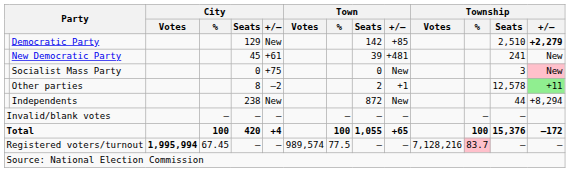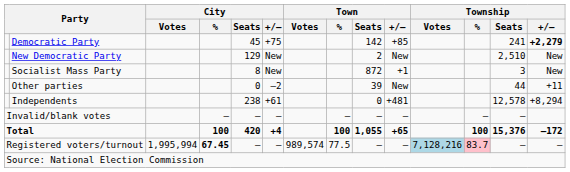(252, 41) 129 -> (255, 41) 45
(273, 41) New -> (273, 41) +75
(512, 41) 2,510 -> (517, 41) 241
(255, 56) 45 -> (252, 56) 129
(273, 56) +61 -> (273, 56) New
(377, 56) 39 -> (379, 56) 2
(397, 56) +481 -> (400, 56) New
(517, 56) 241 -> (512, 56) 2,510
(258, 71) 0 -> (258, 71) 8
(273, 71) +75 -> (273, 71) New
(379, 71) 0 -> (374, 71) 872
(400, 71) New -> (403, 71) +1
(554, 71) pink background -> (554, 71) no background
(258, 86) 8 -> (258, 86) 0
(379, 86) 2 -> (377, 86) 39
(403, 86) +1 -> (400, 86) New
(509, 86) 12,578 -> (520, 86) 44
(554, 86) lightgreen background -> (554, 86) no background
(273, 101) New -> (273, 101) +61
(374, 101) 872 -> (379, 101) 0
(400, 101) New -> (397, 101) +481
(520, 101) 44 -> (509, 101) 12,578
(172, 145) bold -> (172, 145) normal
(215, 145) normal -> (215, 145) bold
(437, 145) no background -> (437, 145) lightblue background
